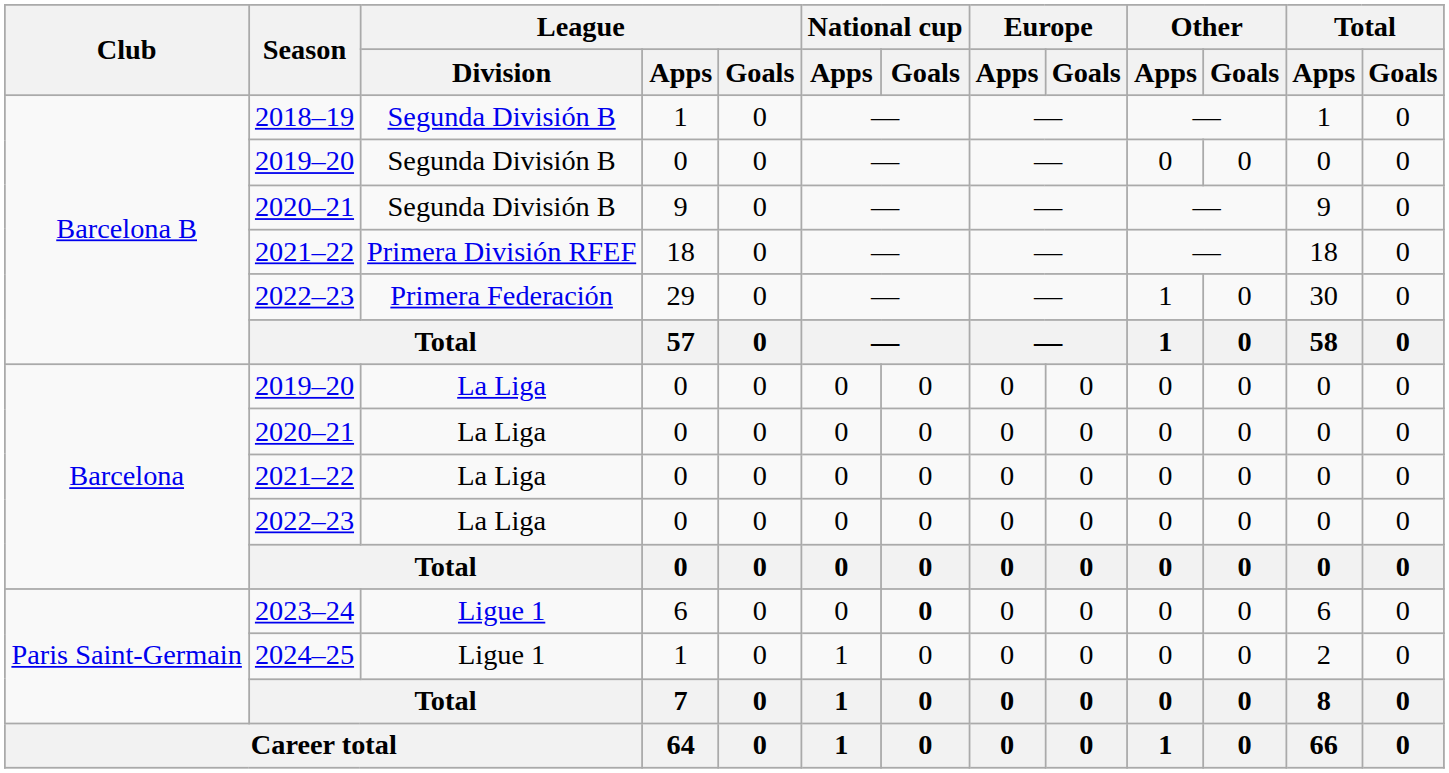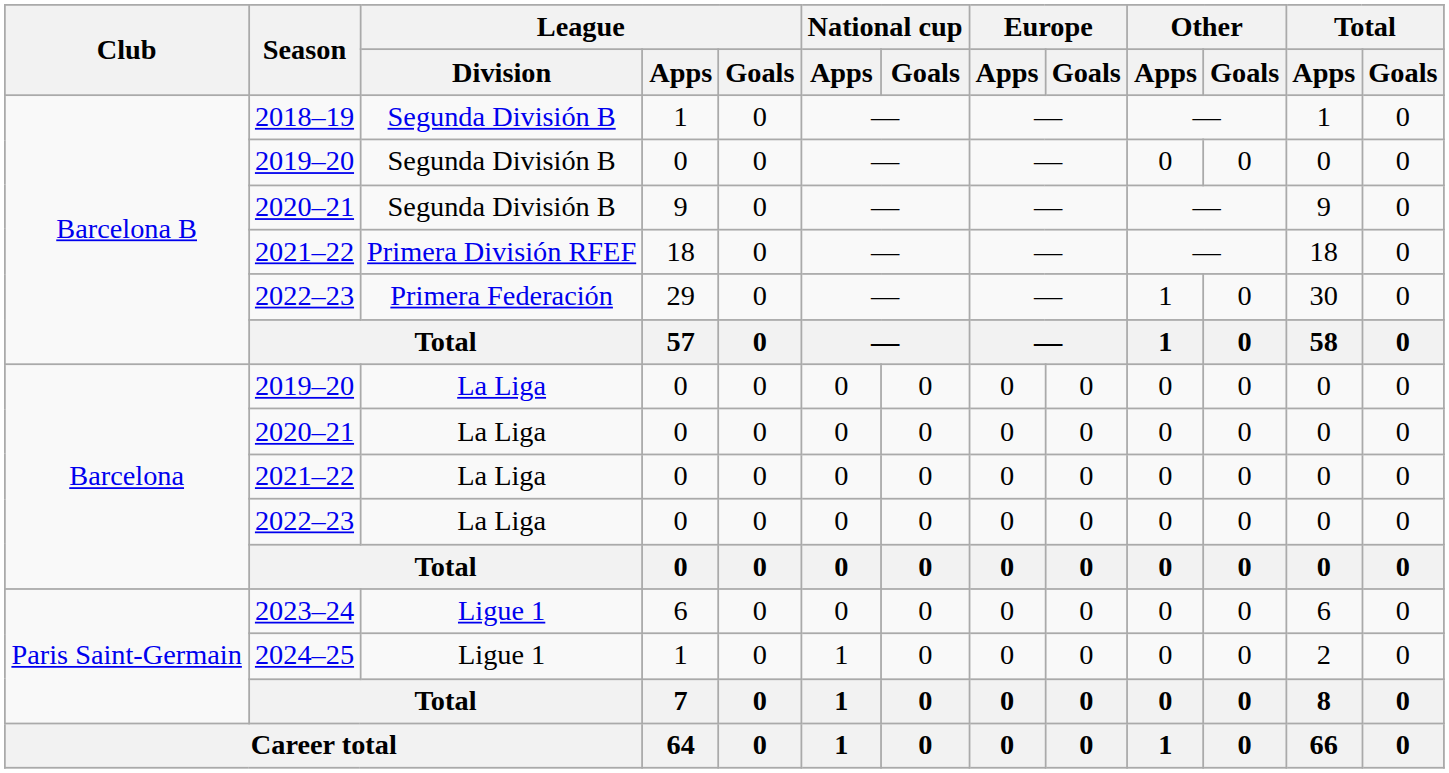(925, 610) bold -> (925, 610) normal
